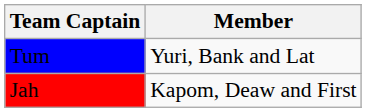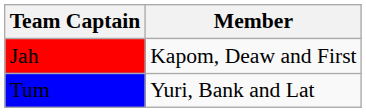rows swapped: (30, 55) <-> (24, 90)
